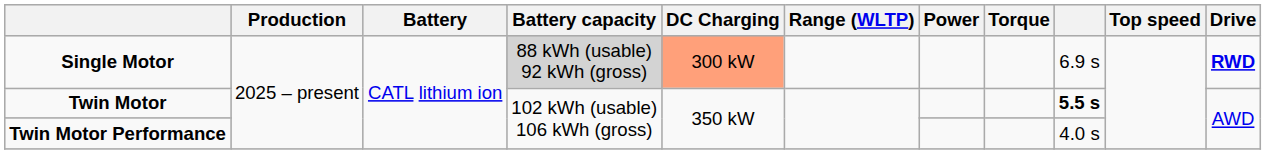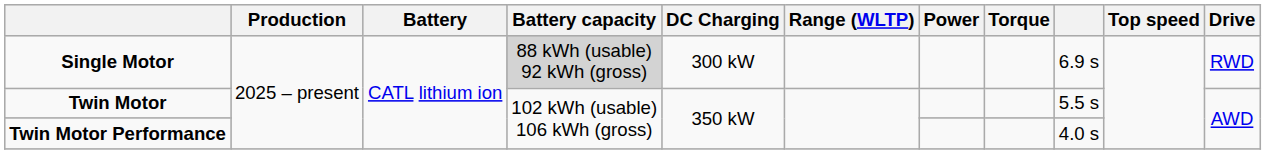(723, 62) lightsalmon background -> (723, 62) no background
(1233, 62) bold -> (1232, 62) normal
(1080, 103) bold -> (1079, 103) normal
